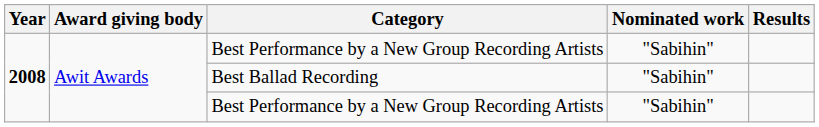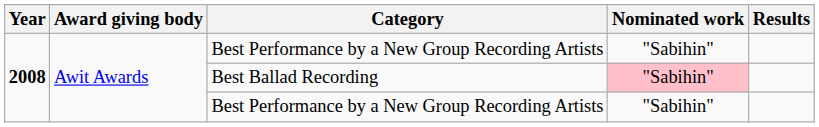(678, 77) no background -> (678, 77) pink background
